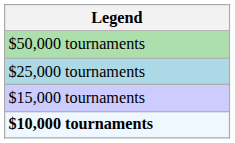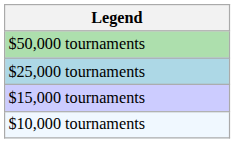(81, 124) bold -> (77, 124) normal
